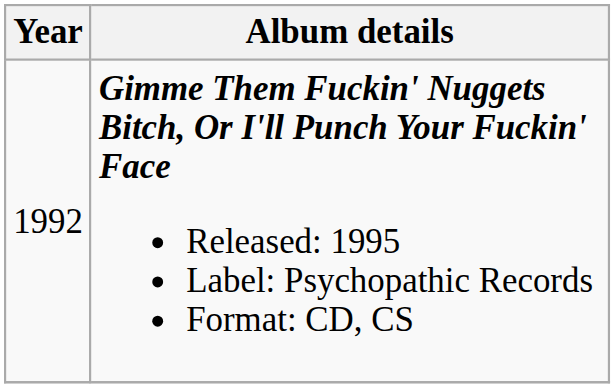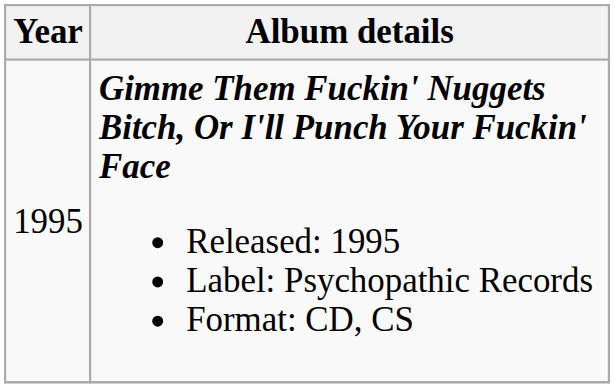(48, 220) 1992 -> (48, 220) 1995
